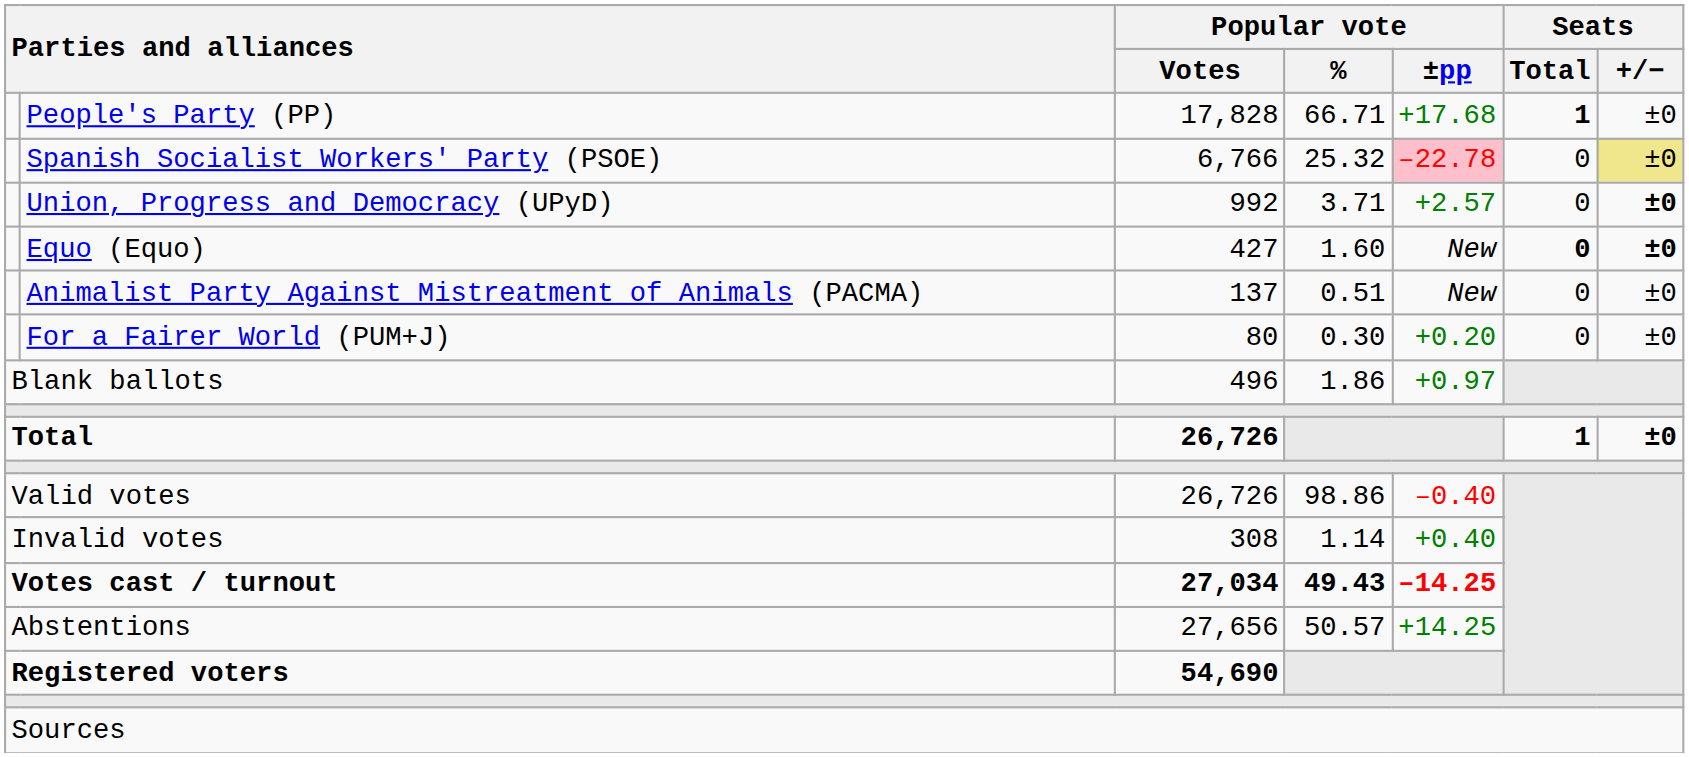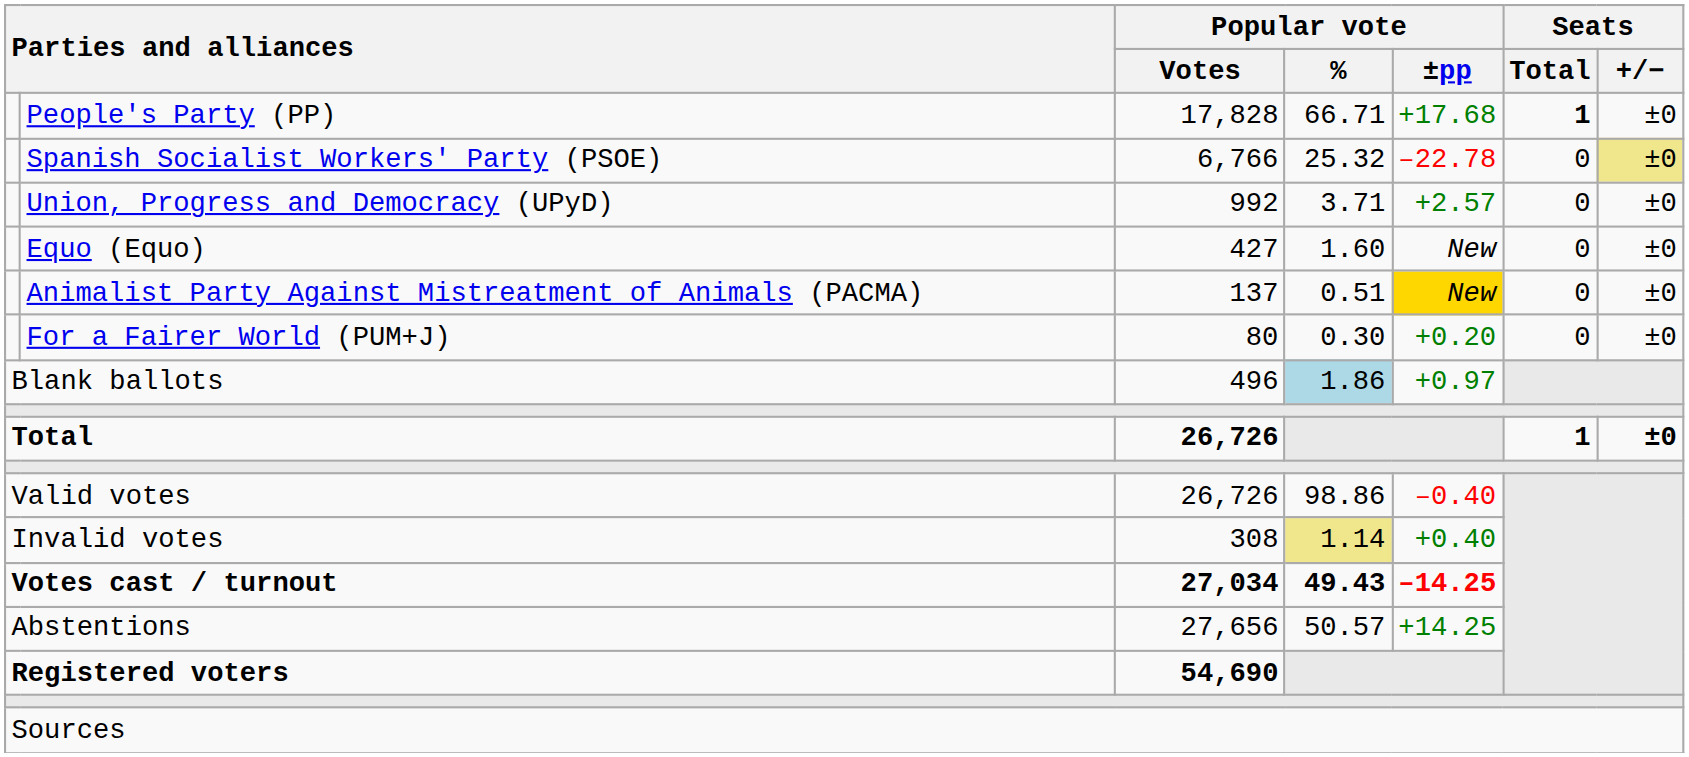(1447, 160) pink background -> (1447, 160) no background
(1660, 204) bold -> (1660, 204) normal
(1583, 249) bold -> (1583, 249) normal
(1660, 249) bold -> (1660, 249) normal
(1472, 293) no background -> (1472, 293) gold background
(1353, 381) no background -> (1353, 381) lightblue background
(1353, 540) no background -> (1353, 540) khaki background
